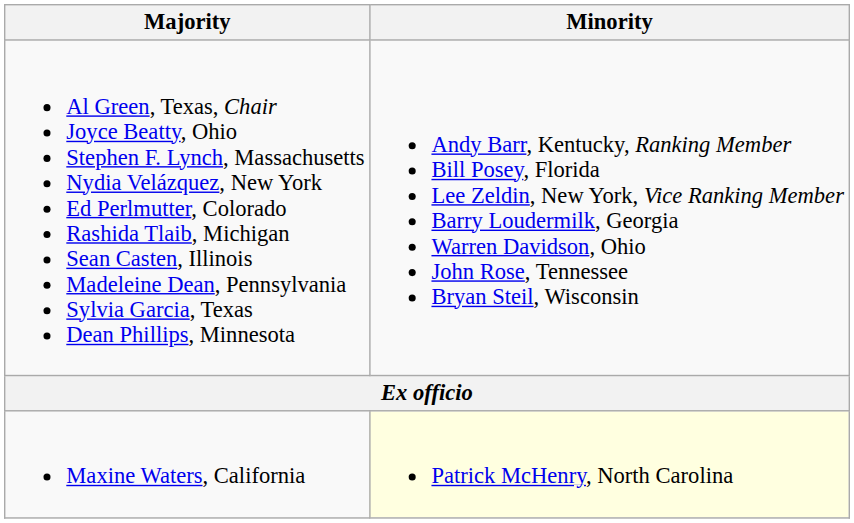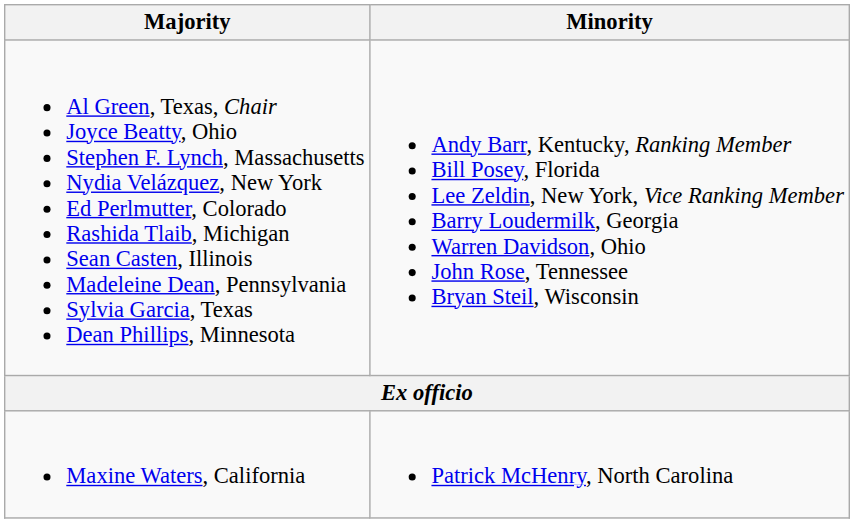(609, 477) lightyellow background -> (609, 477) no background
